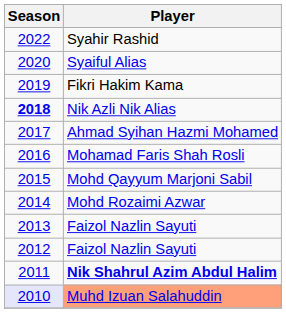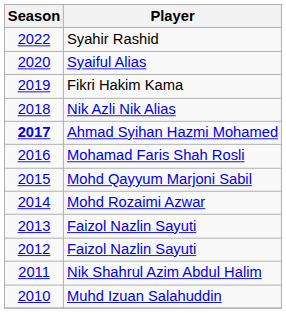(34, 109) bold -> (34, 109) normal
(34, 132) normal -> (34, 132) bold
(172, 272) bold -> (164, 272) normal
(34, 296) lavender background -> (34, 296) no background
(144, 296) lightsalmon background -> (144, 296) no background
